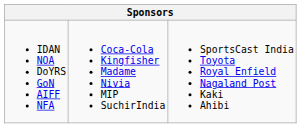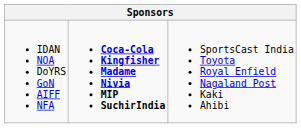(118, 77) normal -> (118, 77) bold
